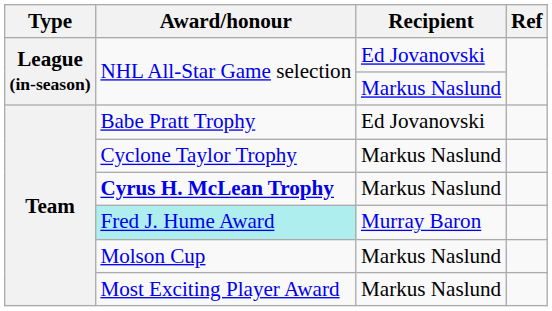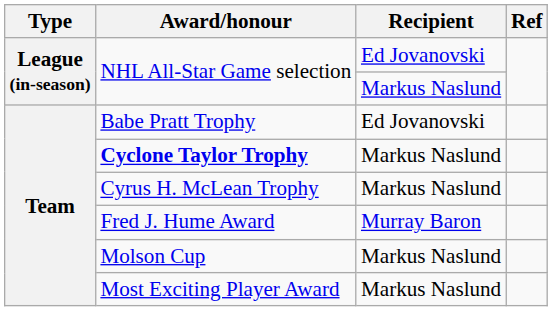(199, 155) normal -> (204, 155) bold
(217, 188) bold -> (210, 188) normal
(187, 222) paleturquoise background -> (187, 222) no background
